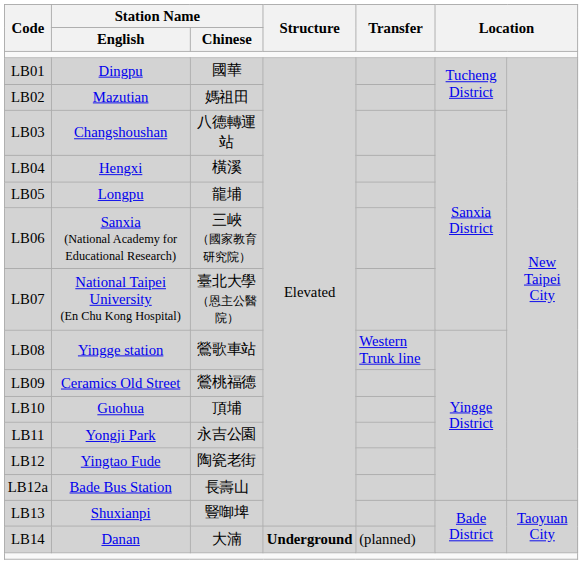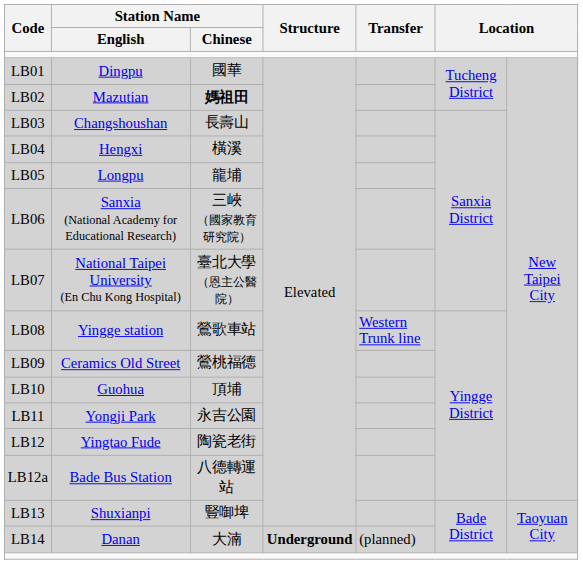(227, 96) normal -> (227, 96) bold
(227, 132) 八德轉運站 -> (227, 122) 長壽山
(227, 486) 長壽山 -> (227, 477) 八德轉運站
